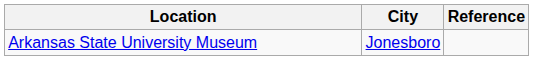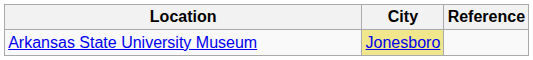(403, 42) no background -> (403, 42) khaki background
